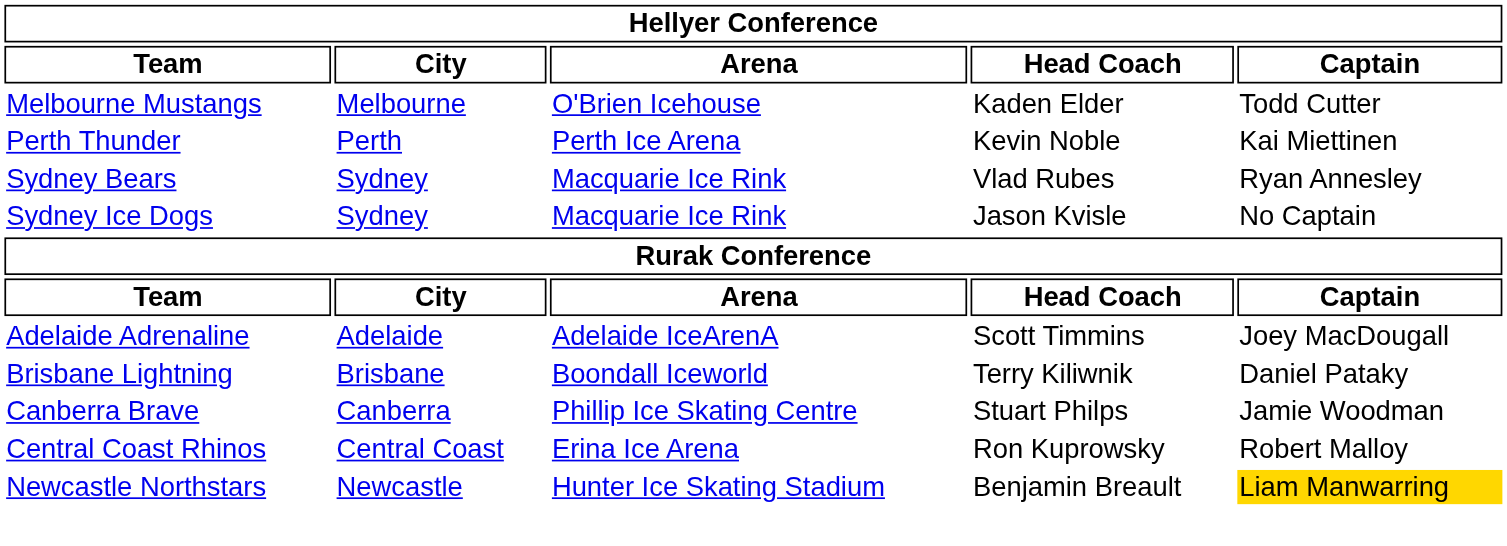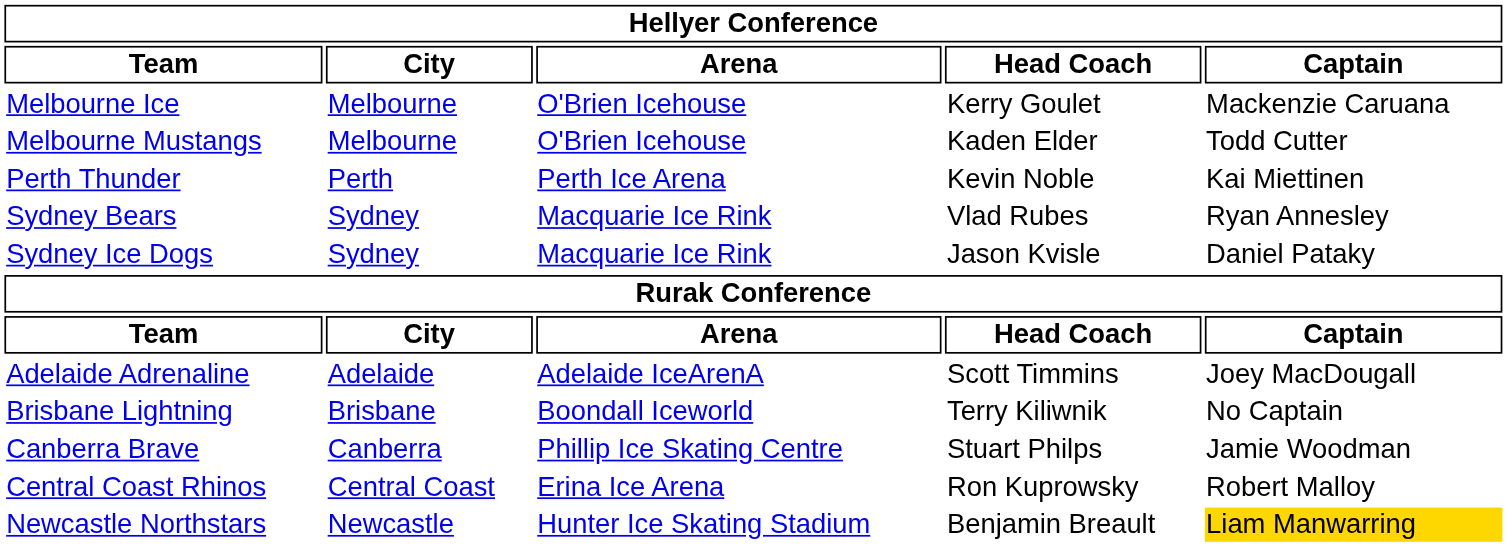+ row: (93, 103)
(1308, 216) No Captain -> (1291, 254) Daniel Pataky
(1324, 373) Daniel Pataky -> (1275, 411) No Captain
